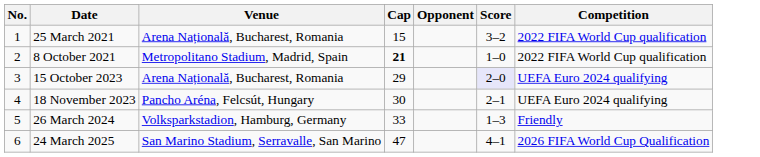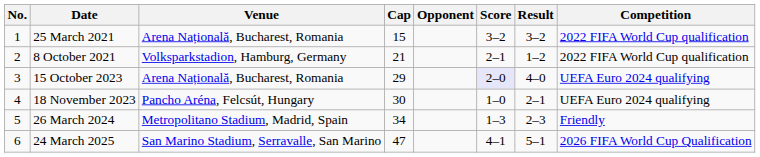+ column: (536, 15)
(245, 57) Metropolitano Stadium, Madrid, Spain -> (244, 57) Volksparkstadion, Hamburg, Germany
(399, 57) bold -> (399, 57) normal
(496, 57) 1–0 -> (496, 57) 2–1
(496, 99) 2–1 -> (496, 99) 1–0
(244, 120) Volksparkstadion, Hamburg, Germany -> (245, 120) Metropolitano Stadium, Madrid, Spain
(399, 120) 33 -> (399, 120) 34
